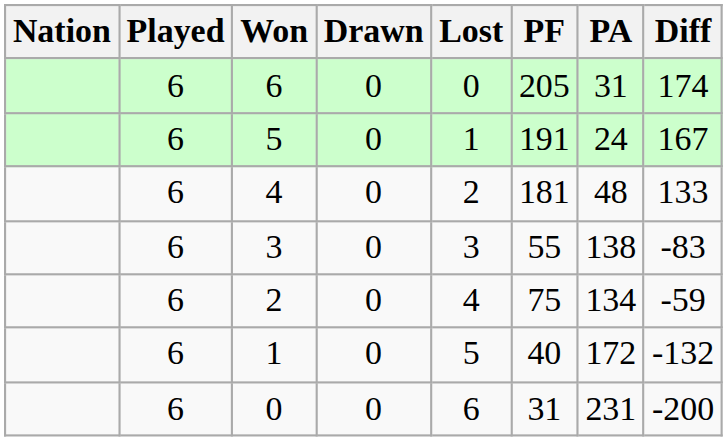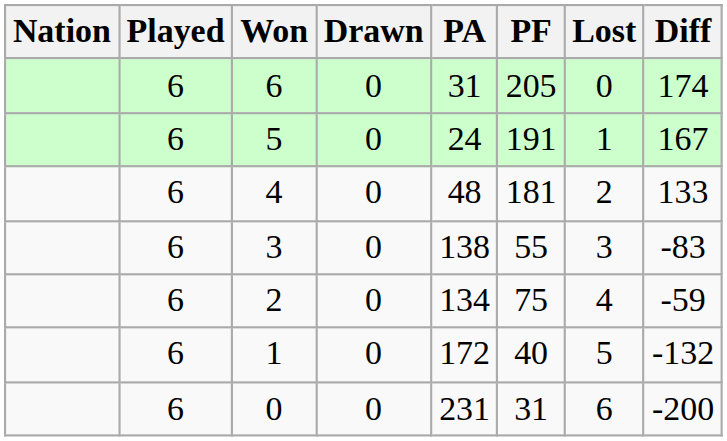columns swapped: (471, 31) <-> (611, 31)
